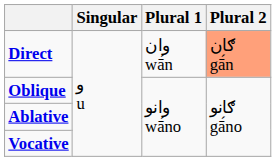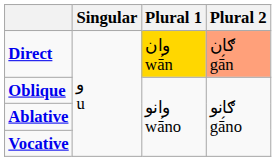(159, 54) no background -> (159, 54) gold background
